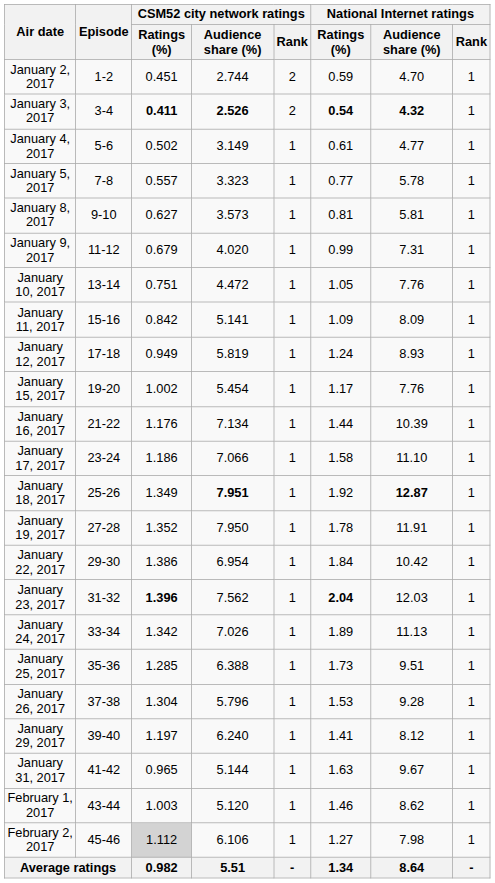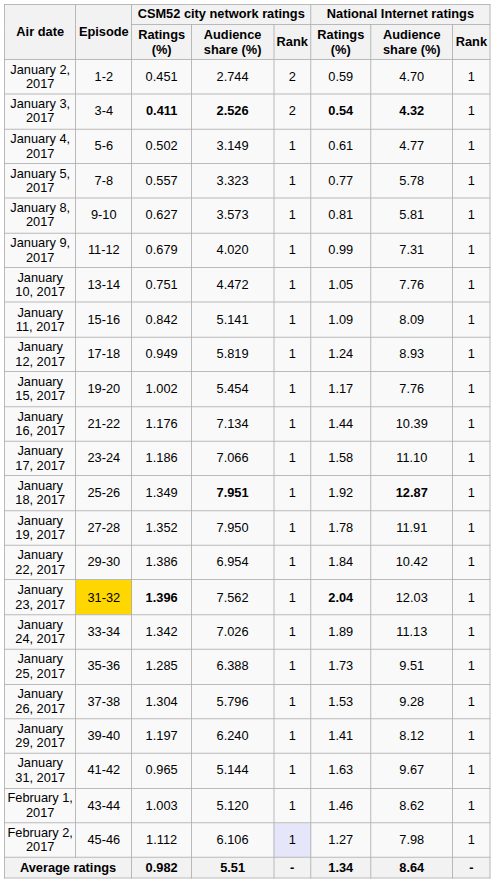(104, 597) no background -> (104, 597) gold background
(162, 840) lightgrey background -> (162, 840) no background
(292, 840) no background -> (292, 840) lavender background
